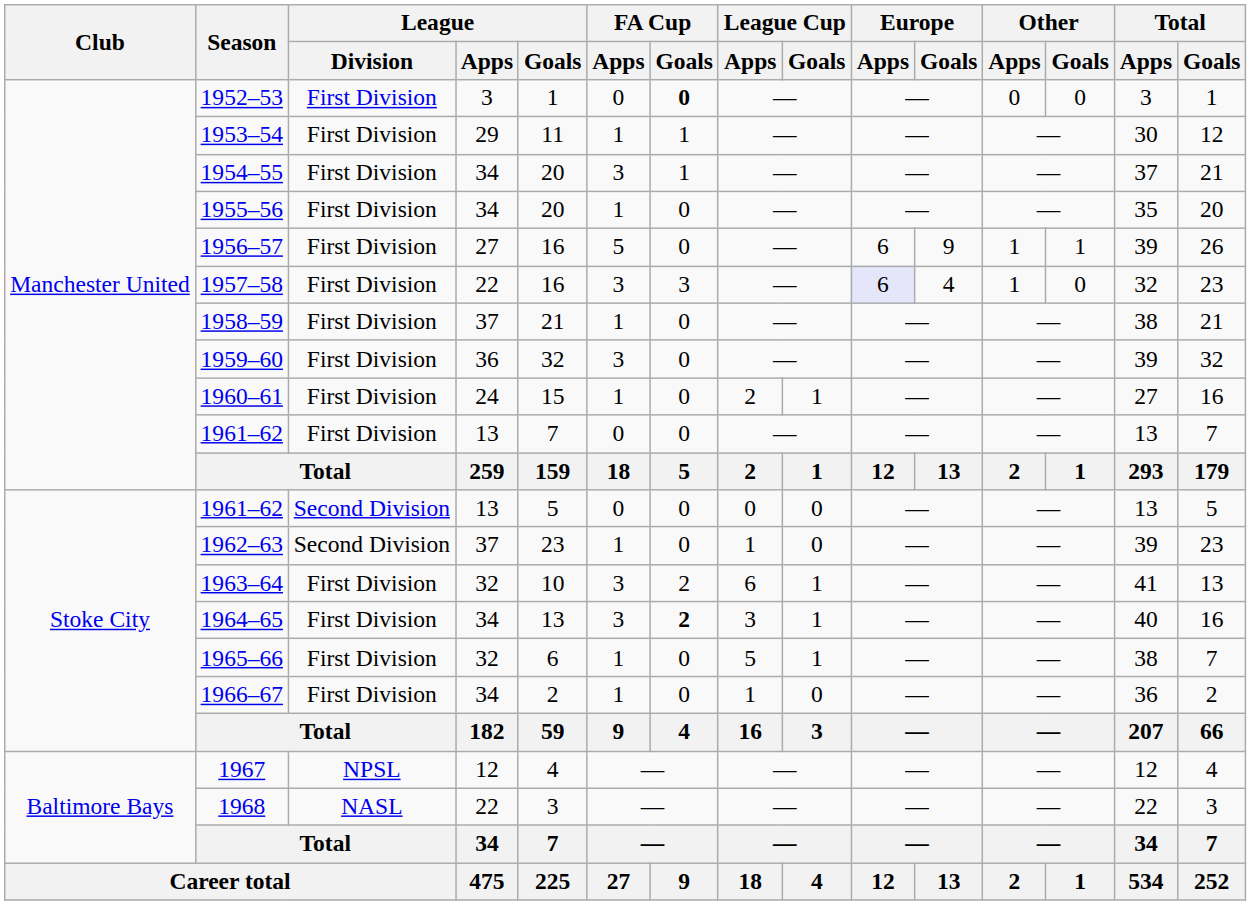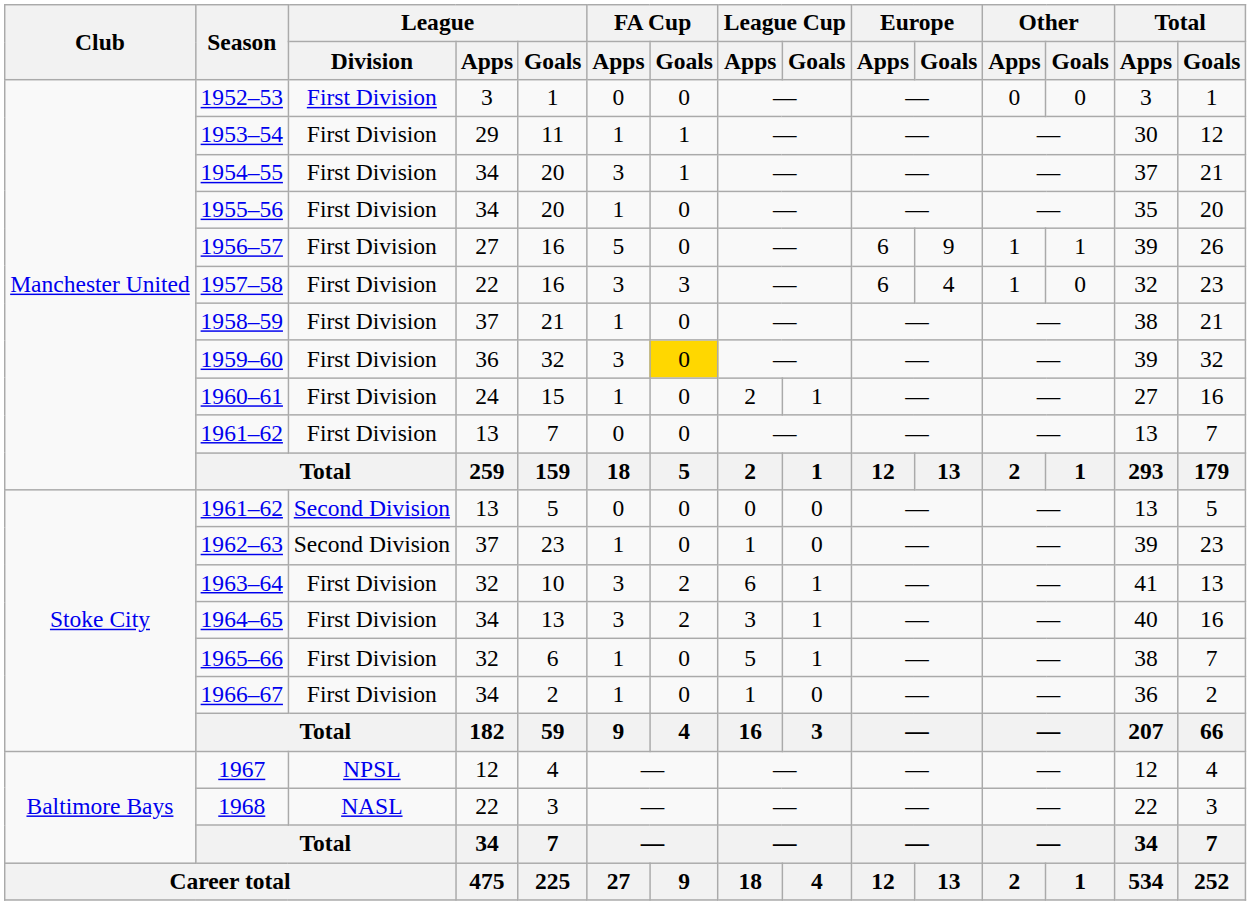(684, 97) bold -> (684, 97) normal
(883, 284) lavender background -> (883, 284) no background
(684, 358) no background -> (684, 358) gold background
(684, 619) bold -> (684, 619) normal
